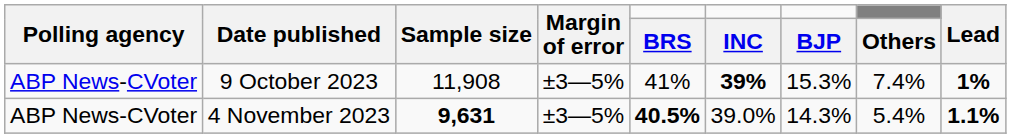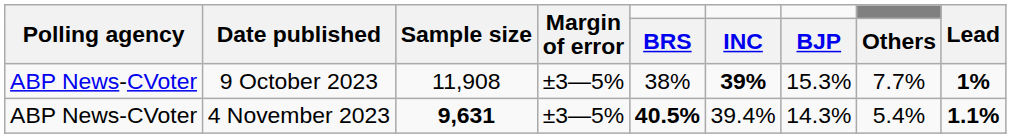(667, 81) 41% -> (667, 81) 38%
(899, 81) 7.4% -> (899, 81) 7.7%
(743, 115) 39.0% -> (743, 115) 39.4%
